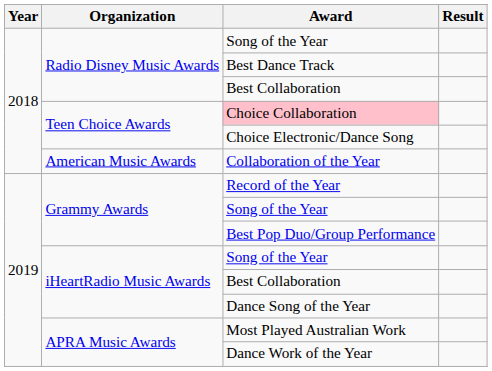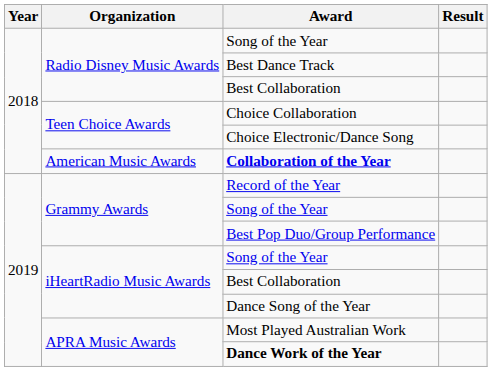(291, 112) pink background -> (291, 112) no background
(303, 161) normal -> (308, 161) bold
(299, 354) normal -> (304, 354) bold
